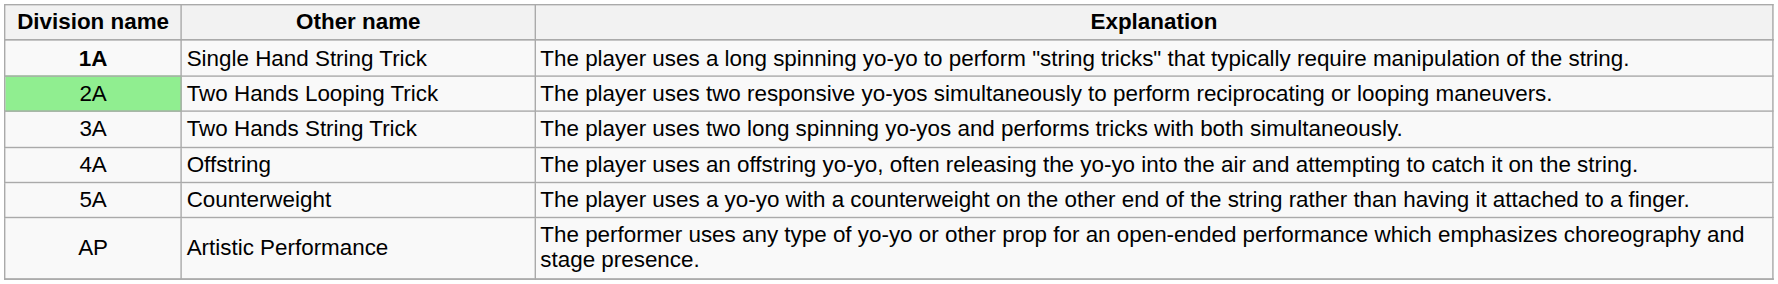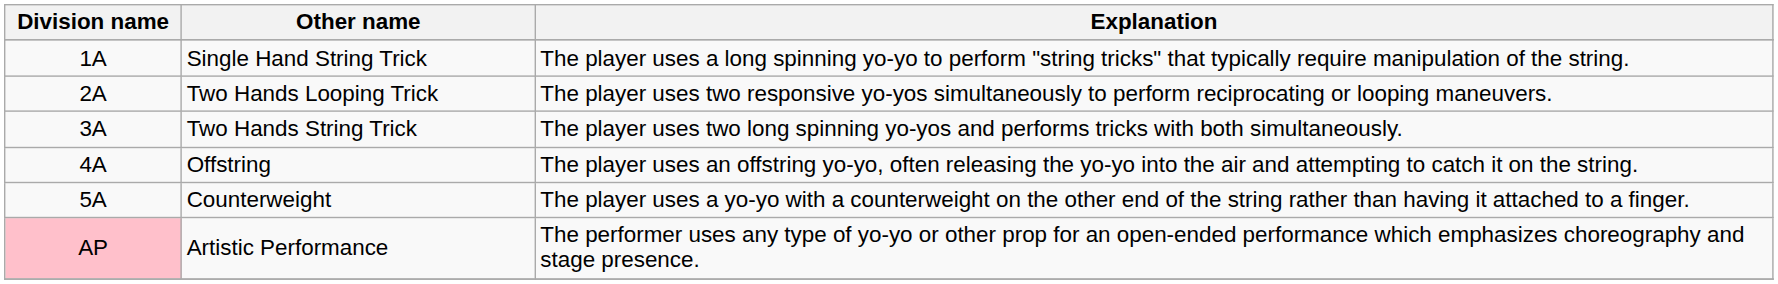(93, 57) bold -> (93, 57) normal
(93, 93) lightgreen background -> (93, 93) no background
(93, 248) no background -> (93, 248) pink background
